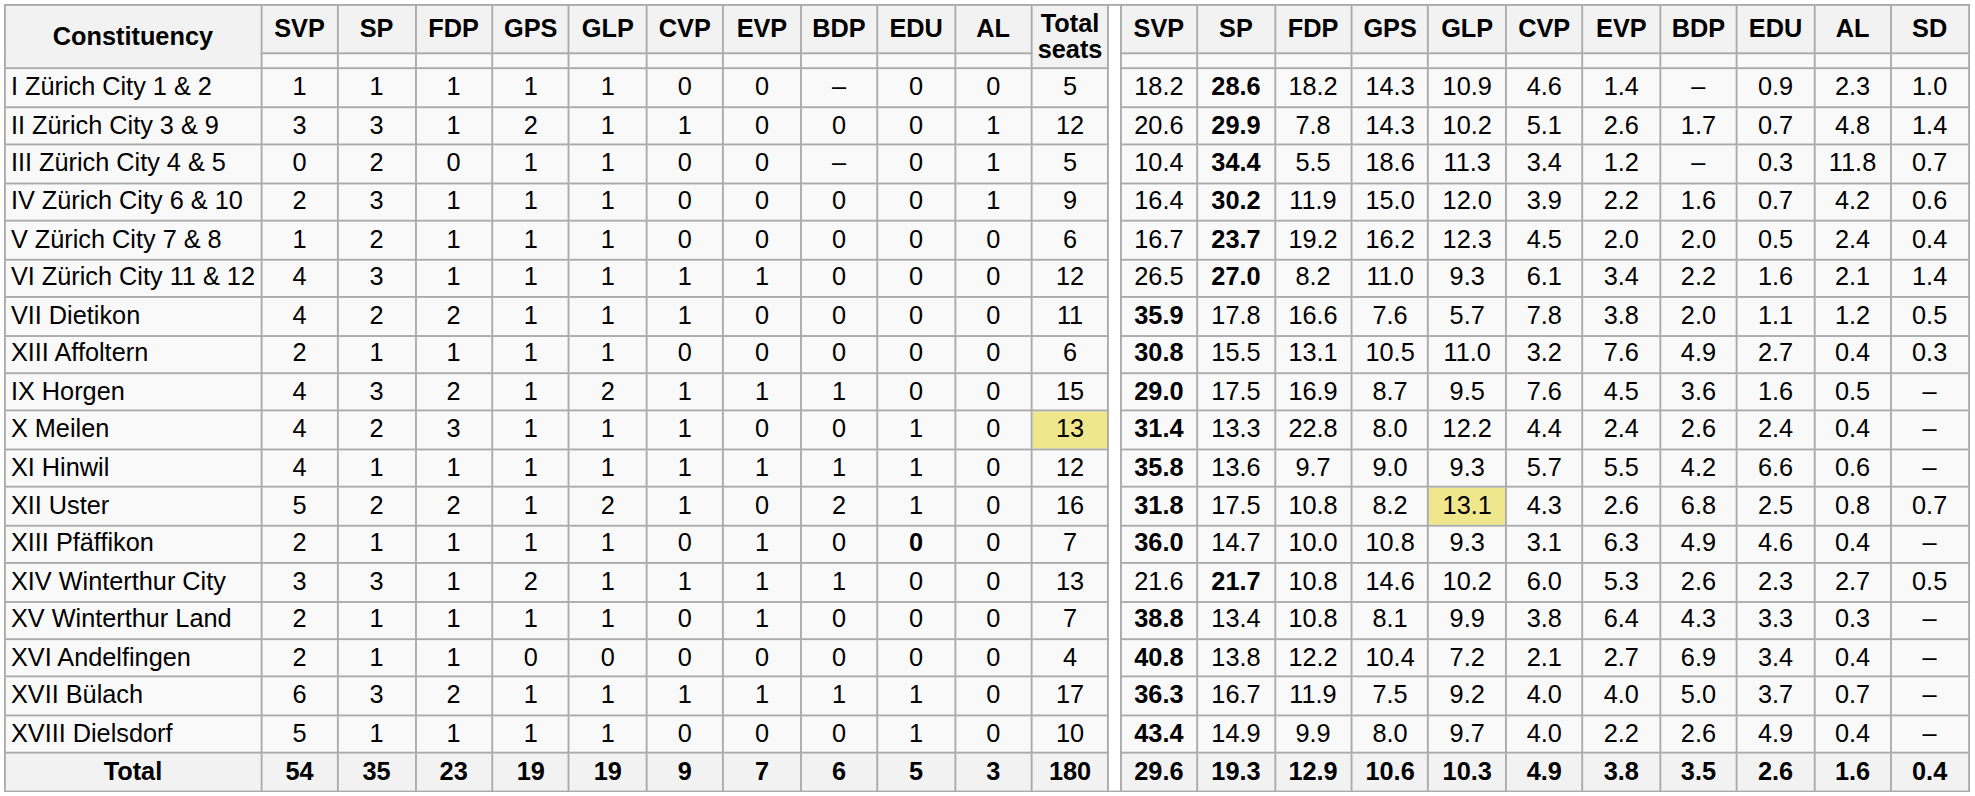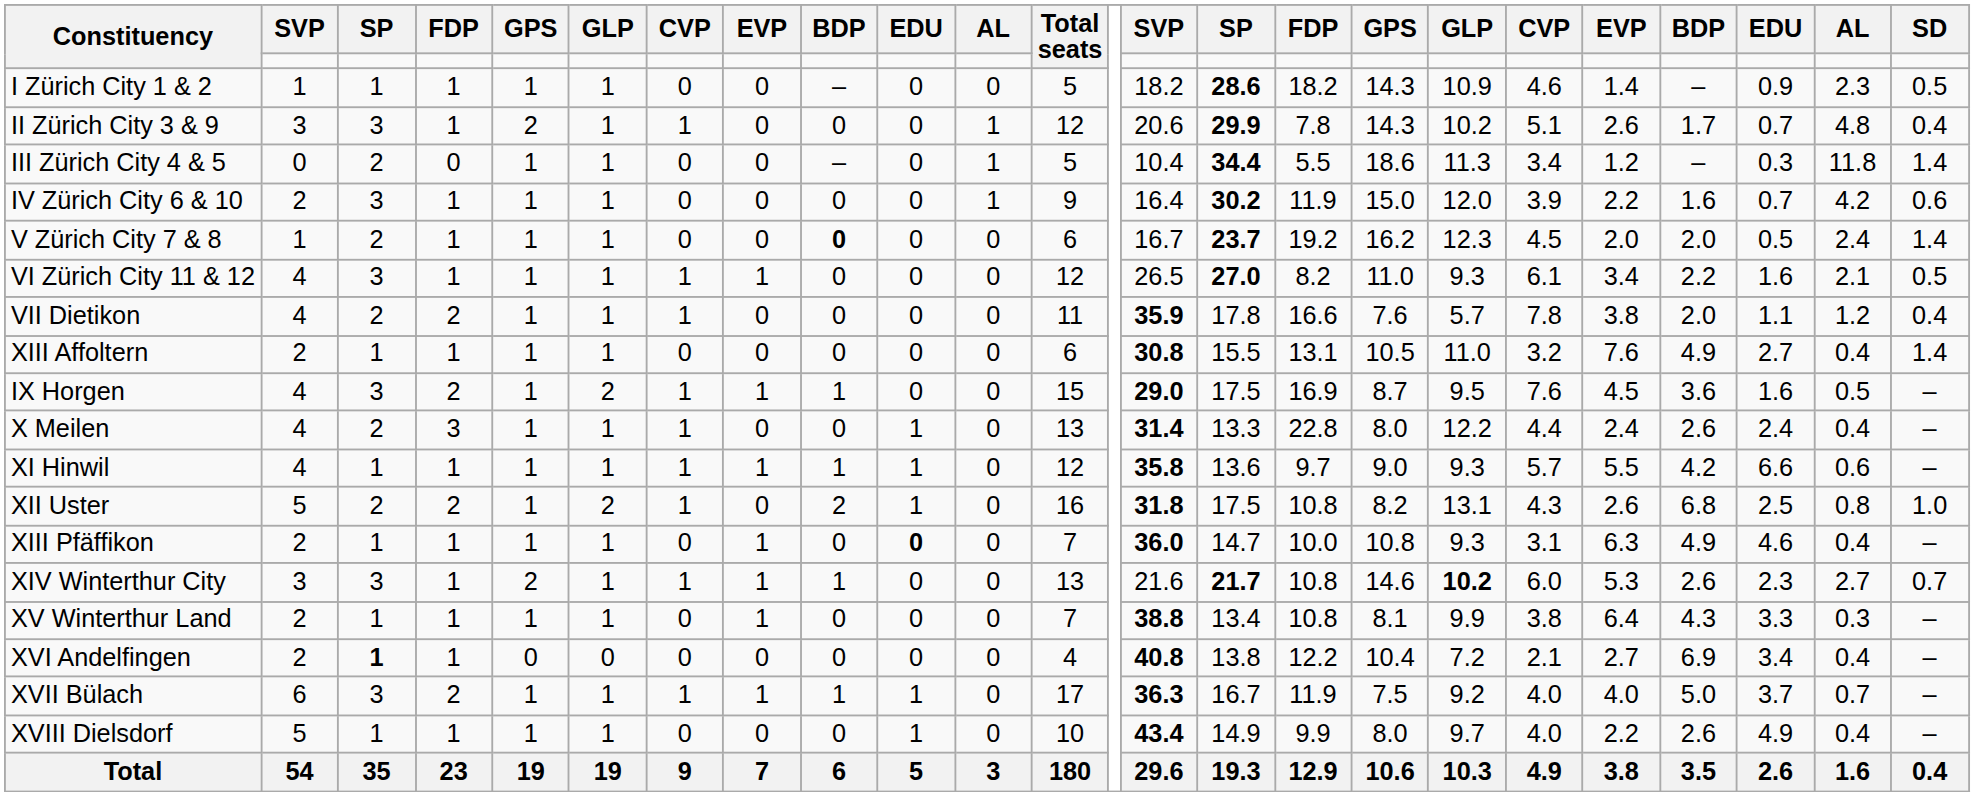(1930, 87) 1.0 -> (1930, 87) 0.5
(1930, 125) 1.4 -> (1930, 125) 0.4
(1930, 163) 0.7 -> (1930, 163) 1.4
(839, 239) normal -> (839, 239) bold
(1930, 239) 0.4 -> (1930, 239) 1.4
(1930, 277) 1.4 -> (1930, 277) 0.5
(1930, 315) 0.5 -> (1930, 315) 0.4
(1930, 353) 0.3 -> (1930, 353) 1.4
(1070, 429) khaki background -> (1070, 429) no background
(1467, 505) khaki background -> (1467, 505) no background
(1930, 505) 0.7 -> (1930, 505) 1.0
(1467, 581) normal -> (1467, 581) bold
(1930, 581) 0.5 -> (1930, 581) 0.7
(377, 657) normal -> (377, 657) bold
